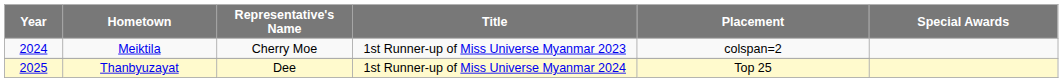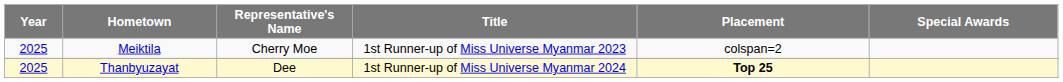(33, 48) 2024 -> (33, 48) 2025
(753, 68) normal -> (753, 68) bold
